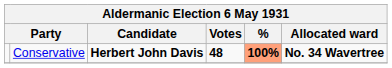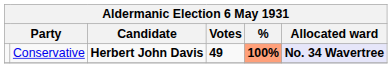(216, 53) 48 -> (216, 53) 49
(334, 53) no background -> (334, 53) lavender background
